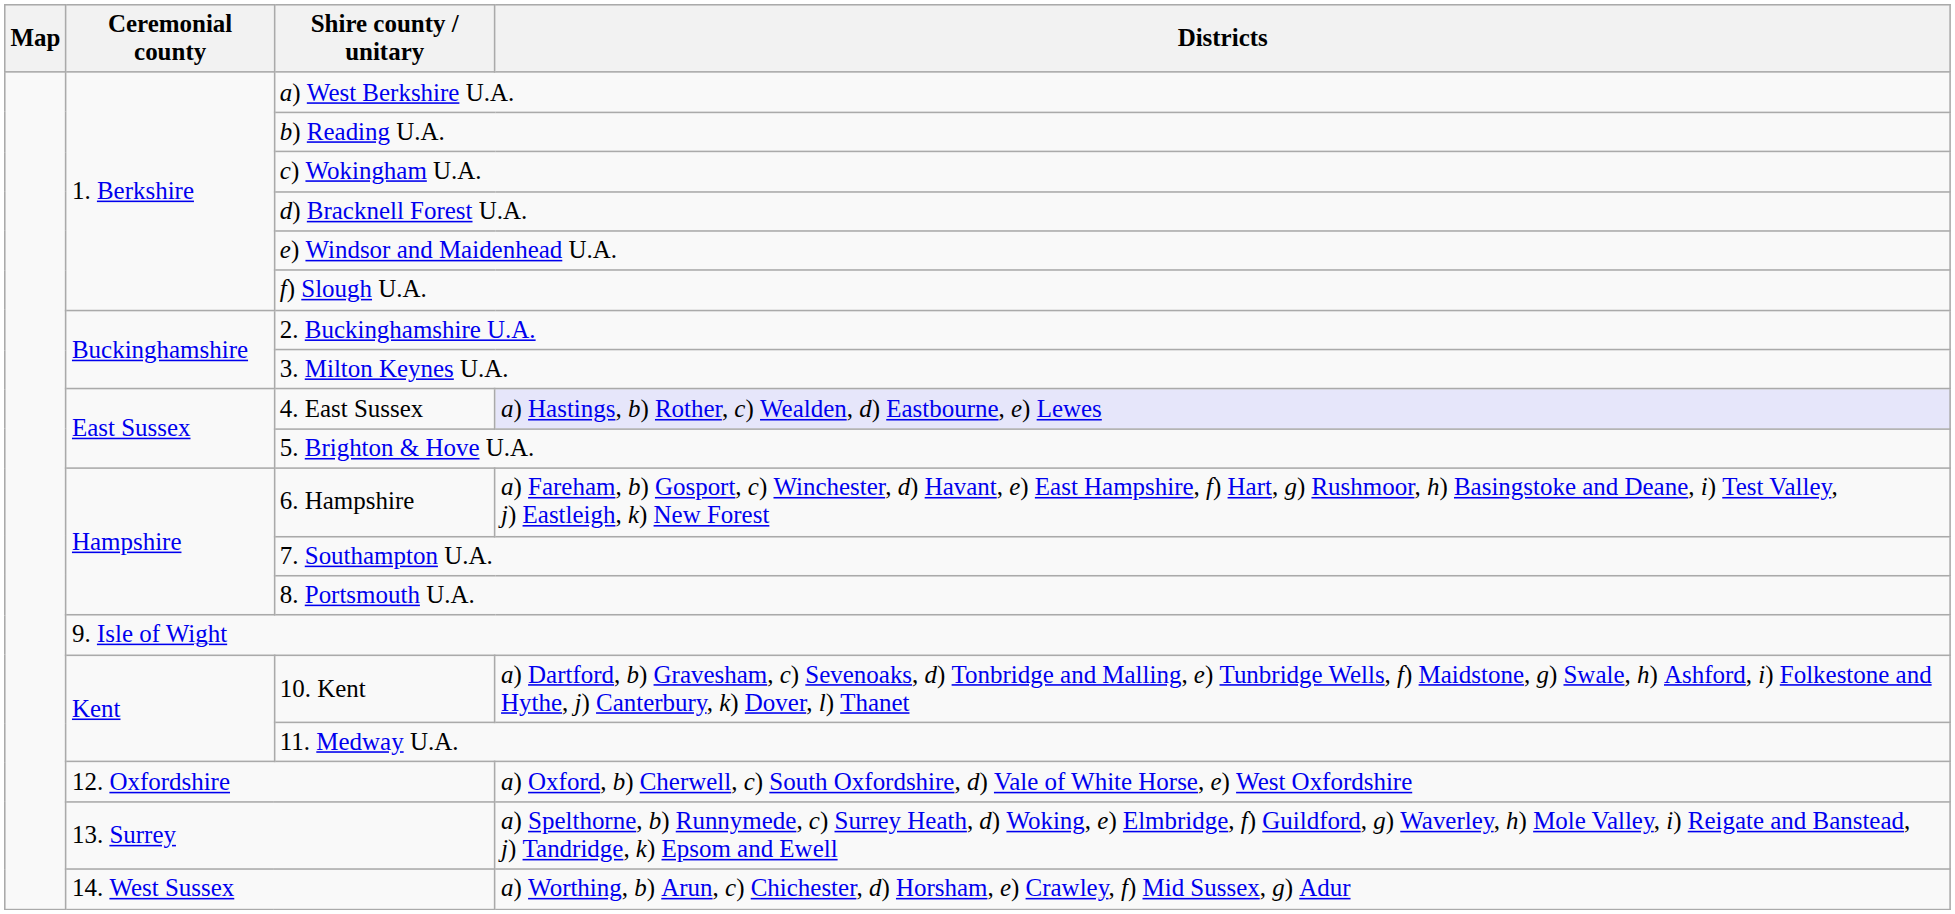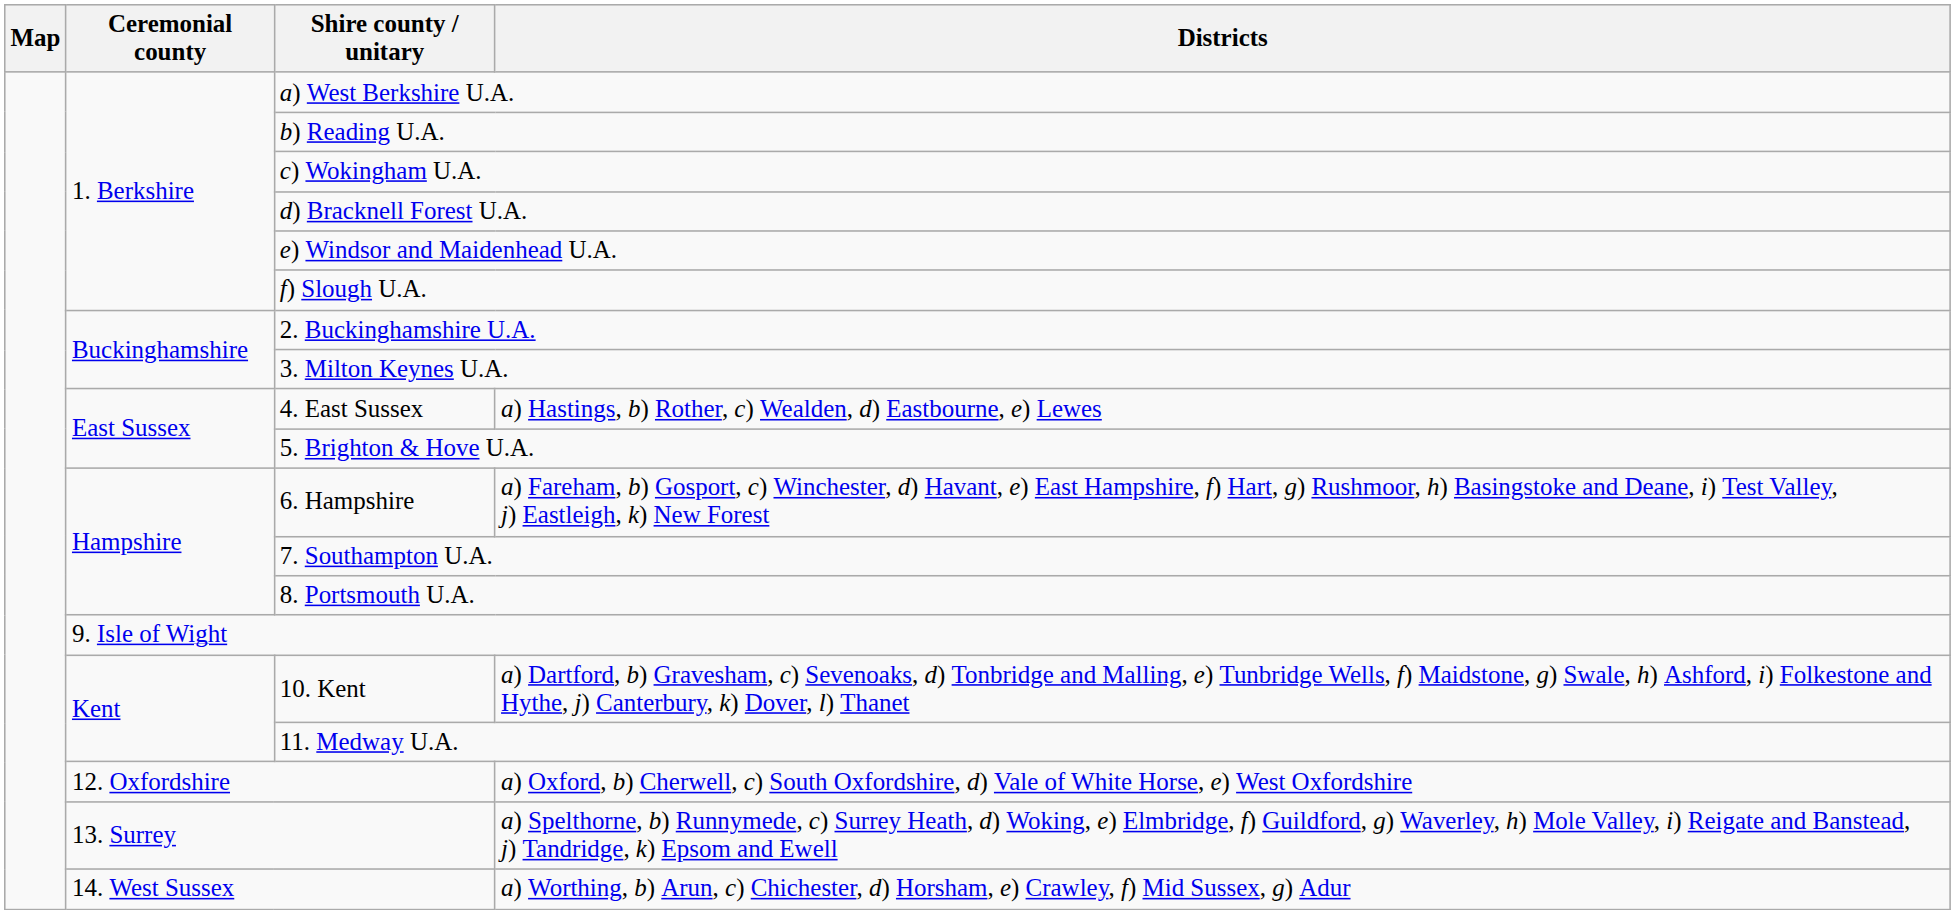(801, 408) lavender background -> (801, 408) no background
